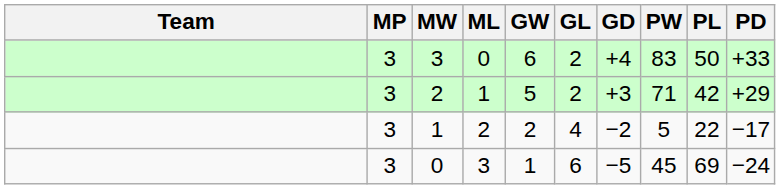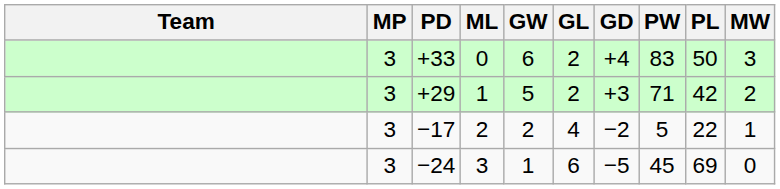columns swapped: (437, 22) <-> (751, 22)
